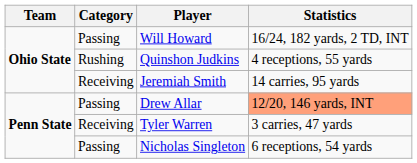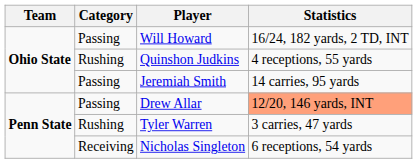(106, 81) Receiving -> (99, 81) Passing
(106, 125) Receiving -> (101, 125) Rushing
(99, 147) Passing -> (106, 147) Receiving
